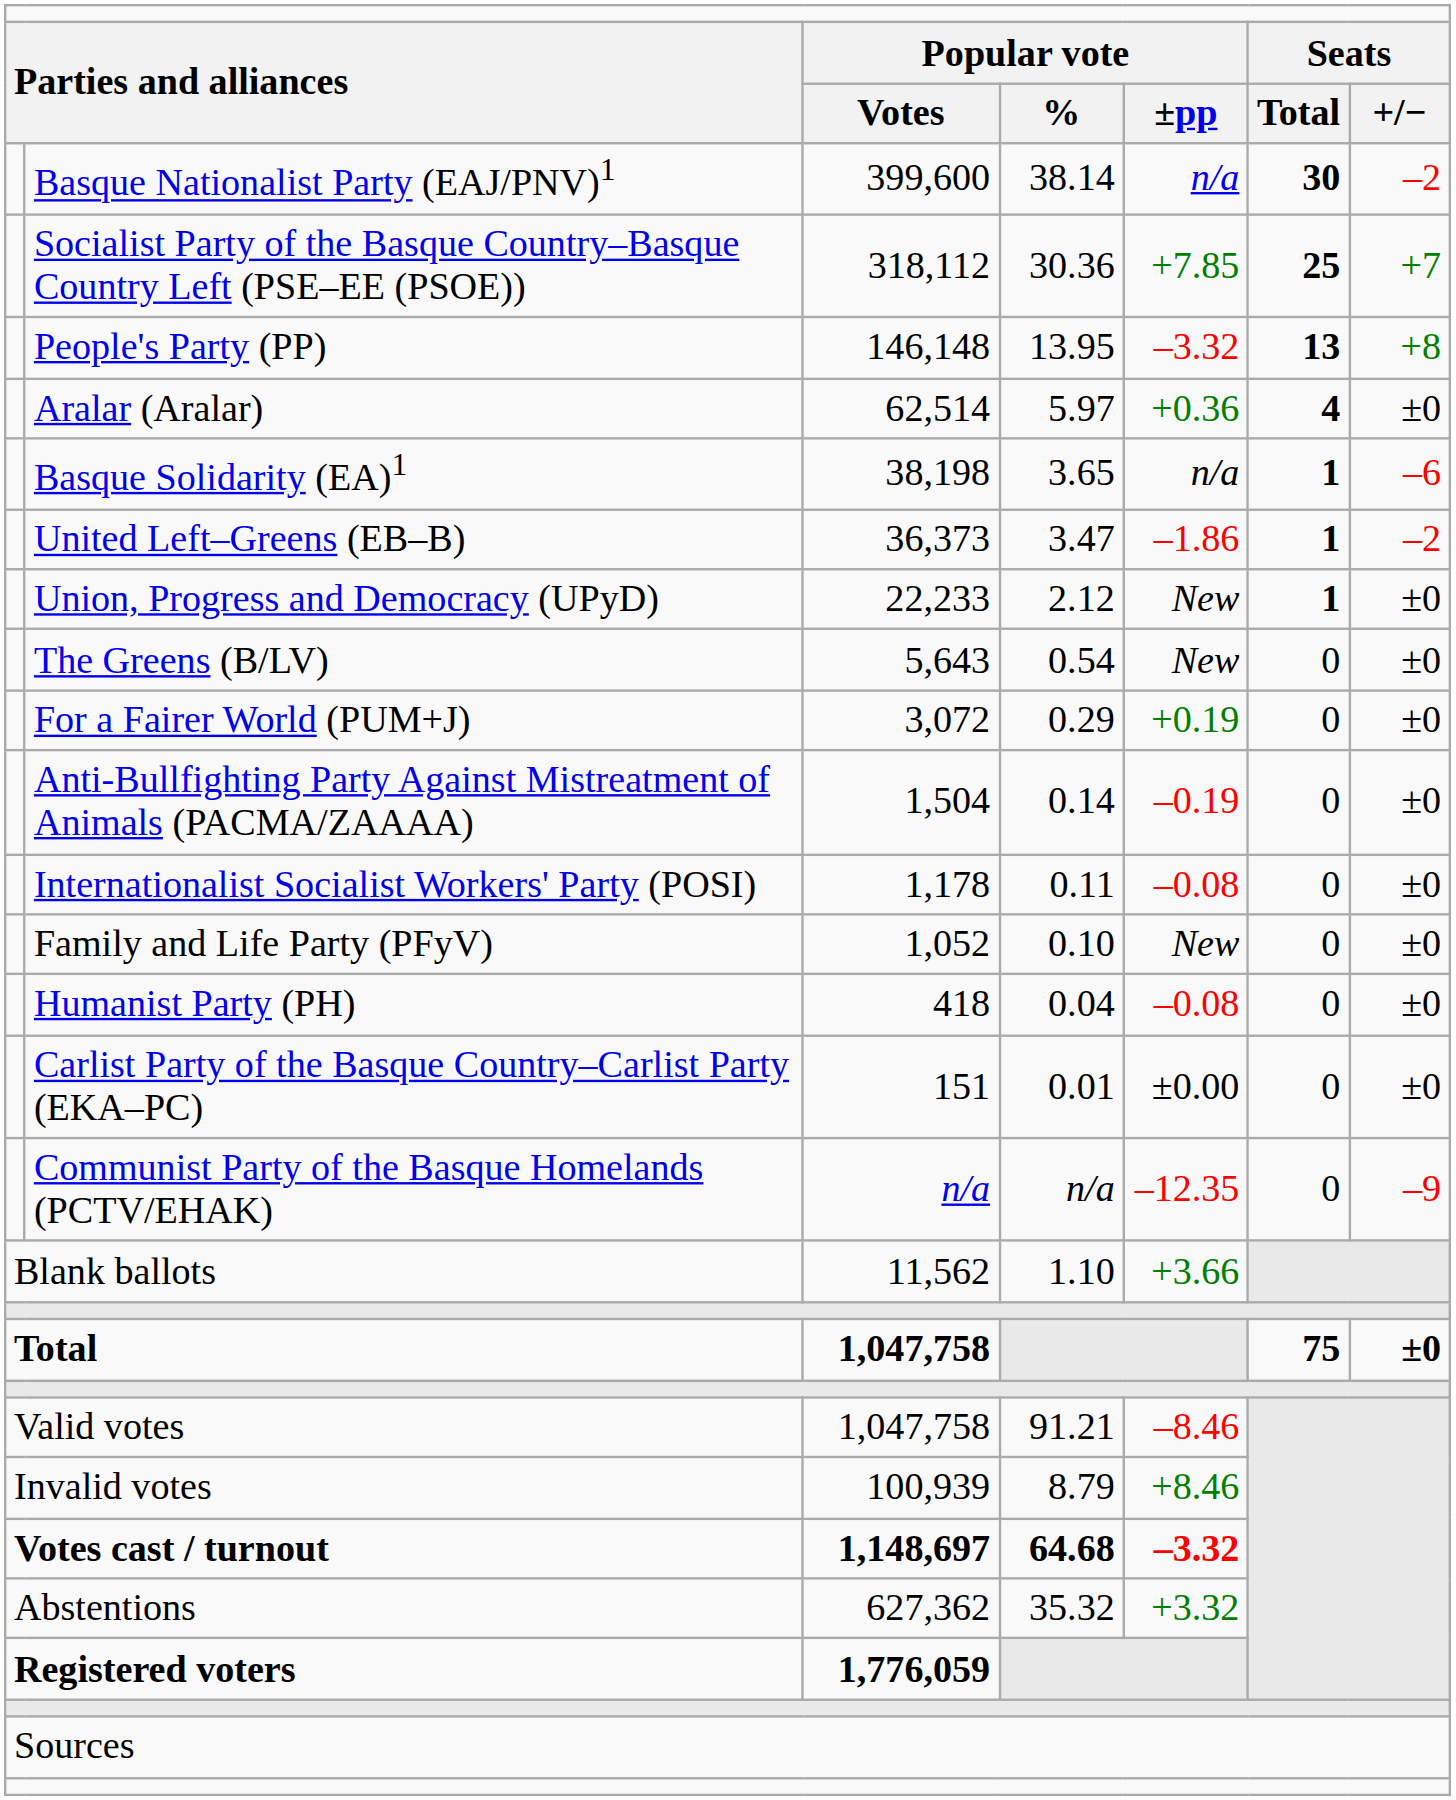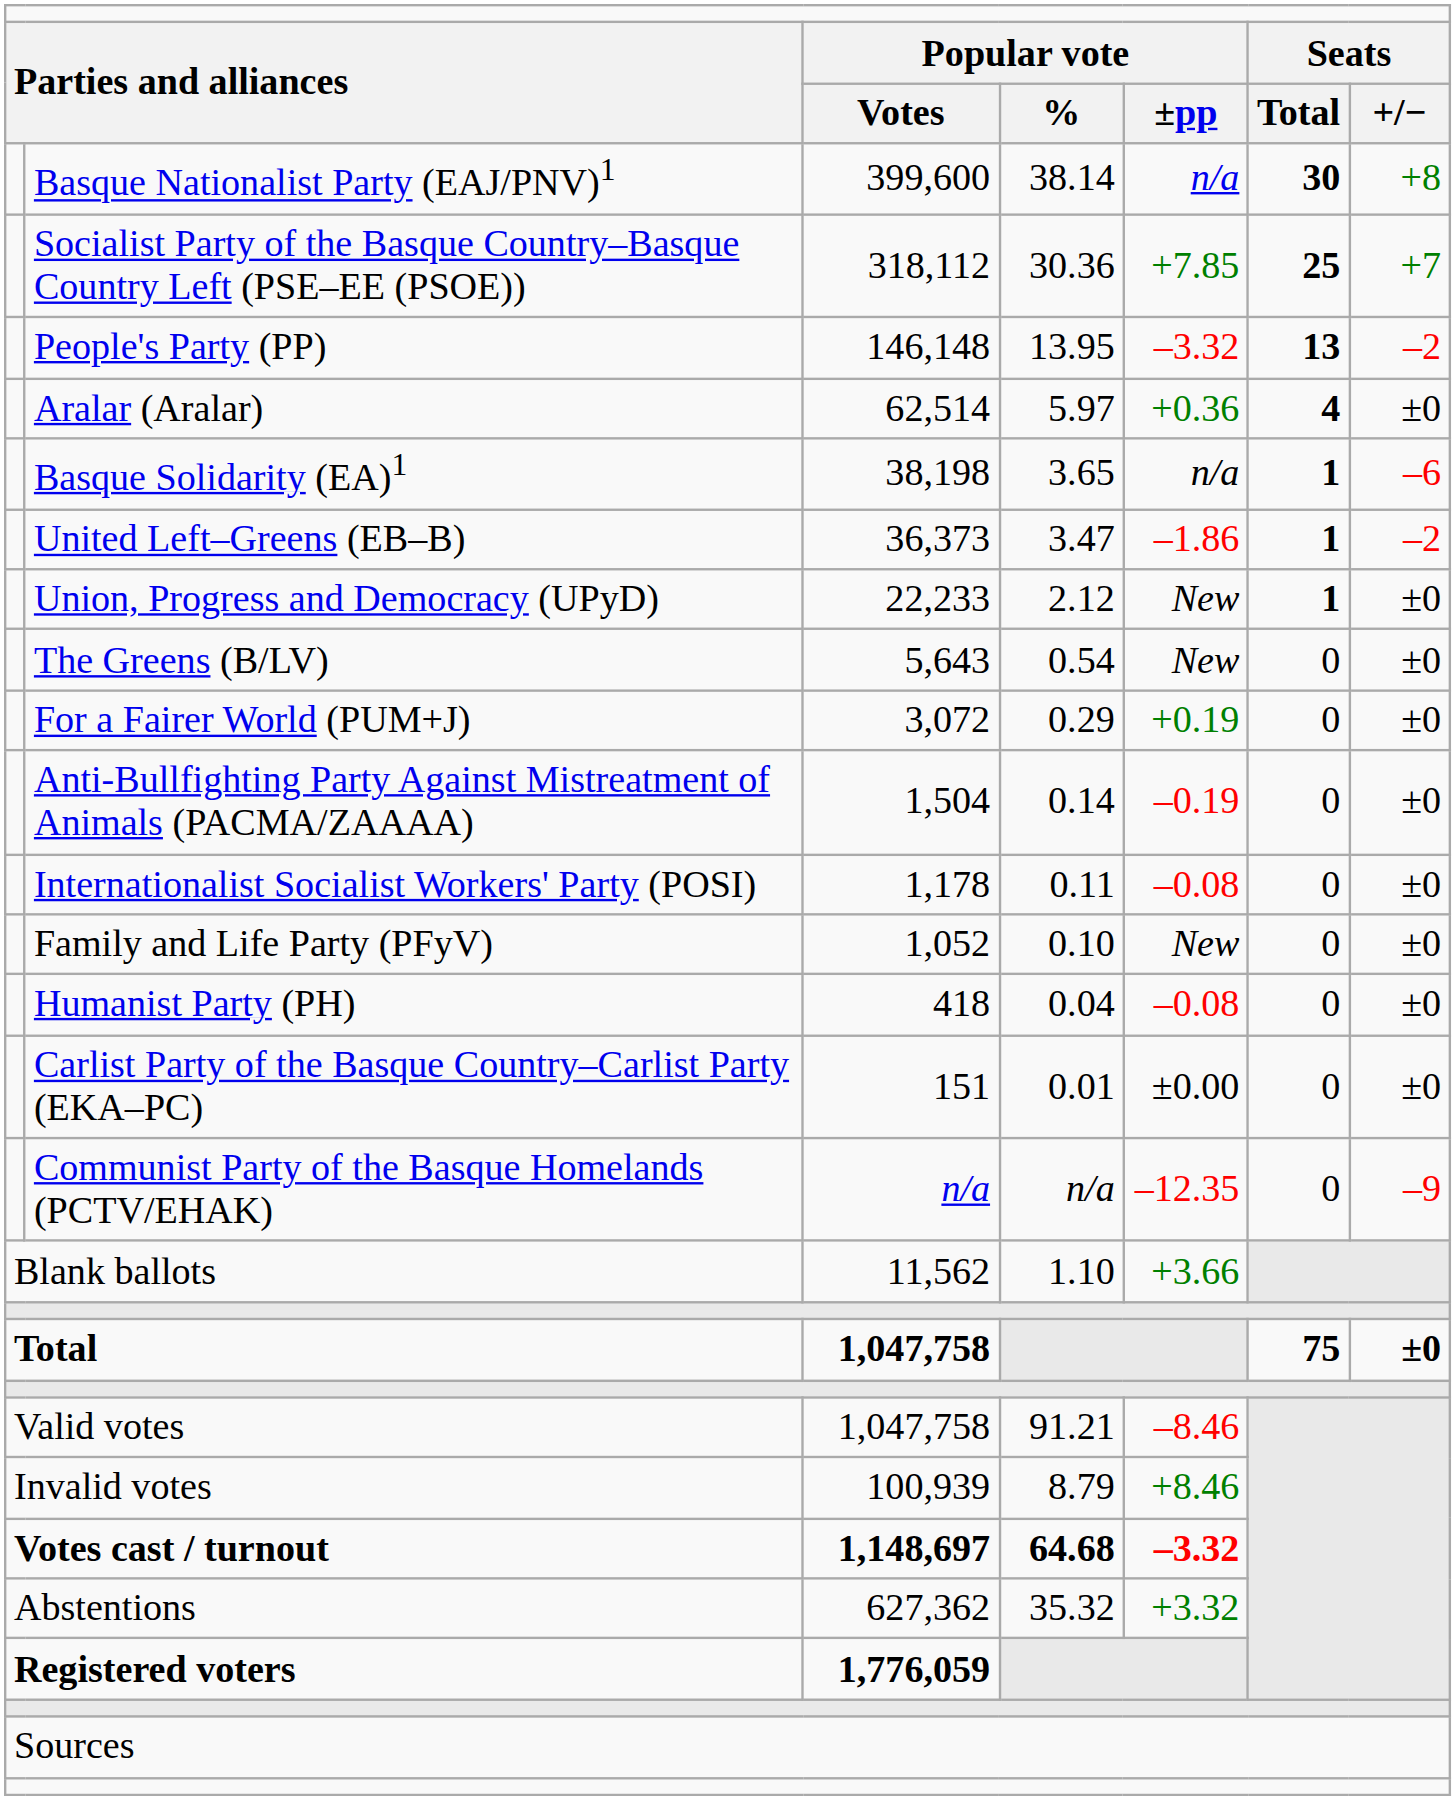(1422, 178) –2 -> (1421, 178) +8
(1421, 346) +8 -> (1422, 346) –2
